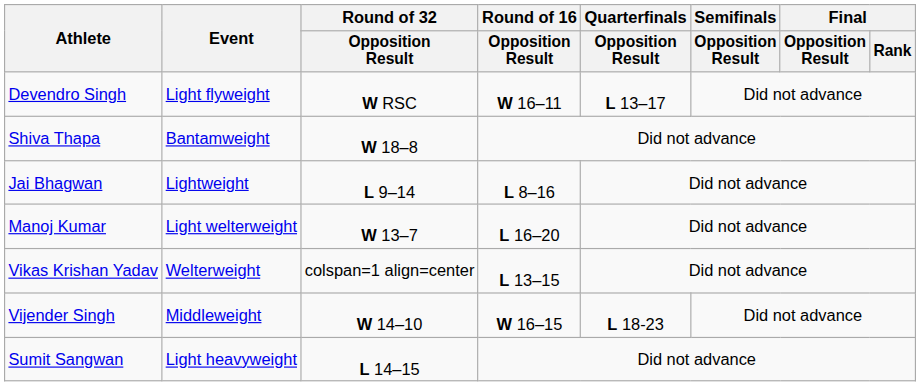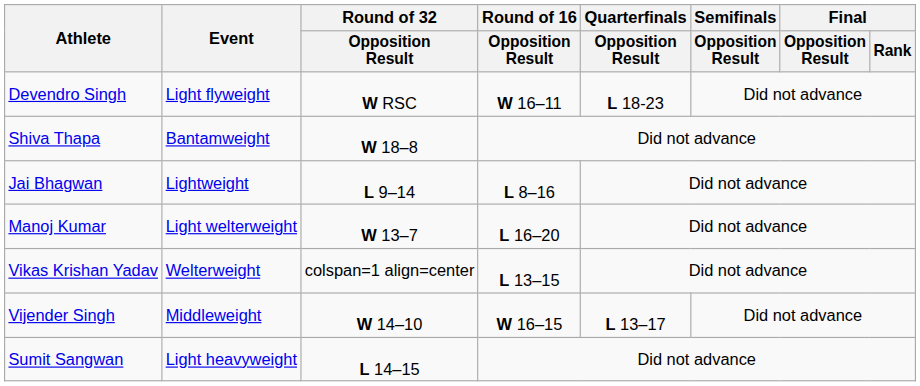(636, 104) L 13–17 -> (636, 104) L 18-23
(636, 325) L 18-23 -> (636, 325) L 13–17
